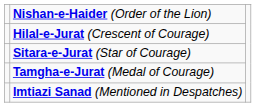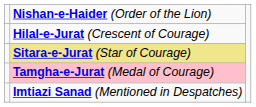(102, 53) no background -> (102, 53) khaki background
(113, 72) no background -> (113, 72) pink background
